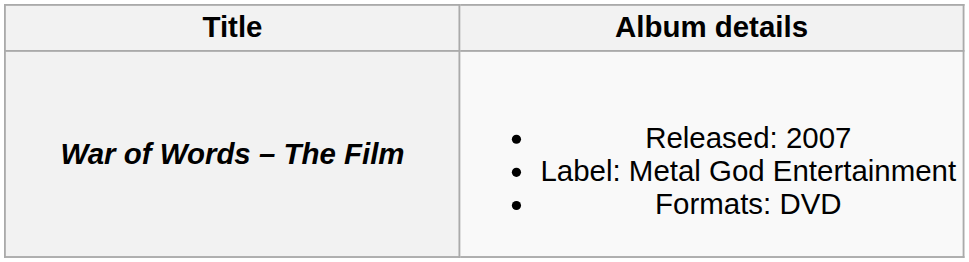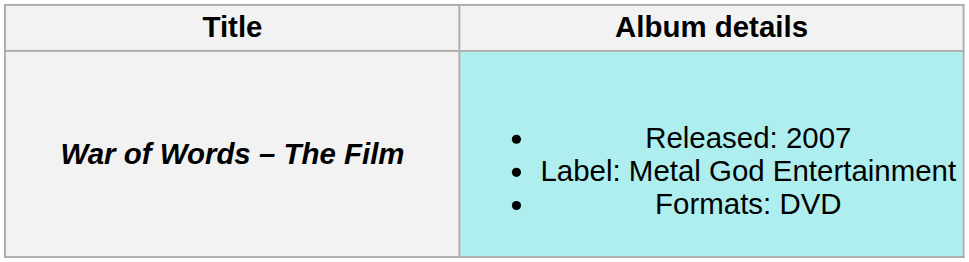(712, 171) no background -> (712, 171) paleturquoise background
